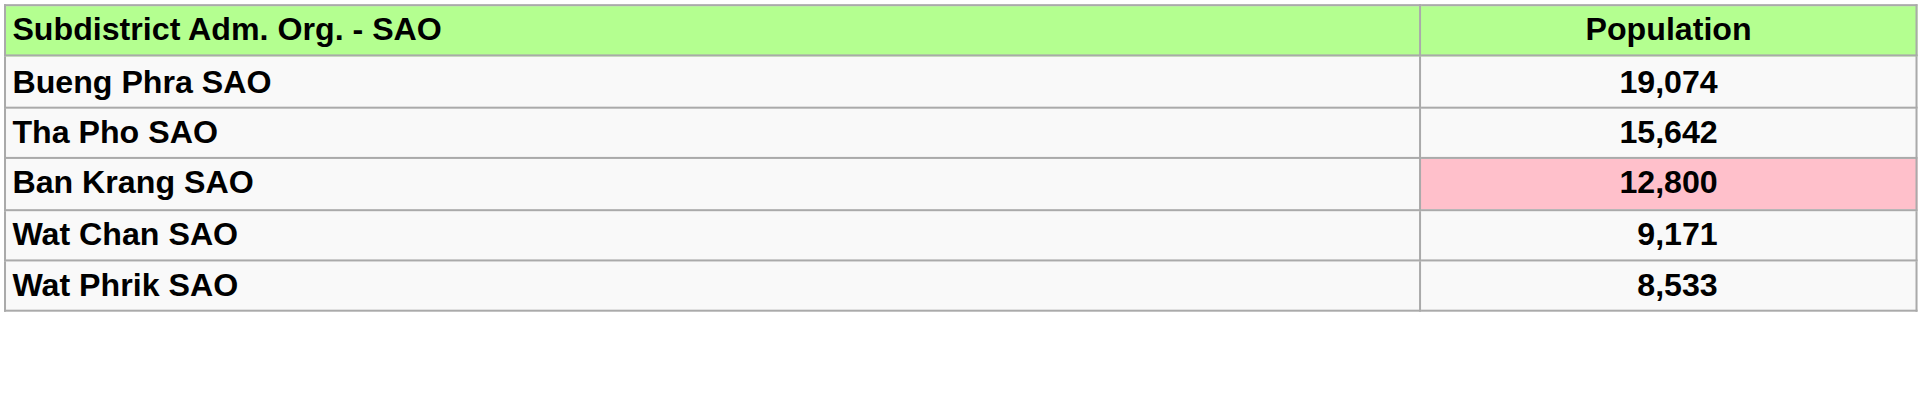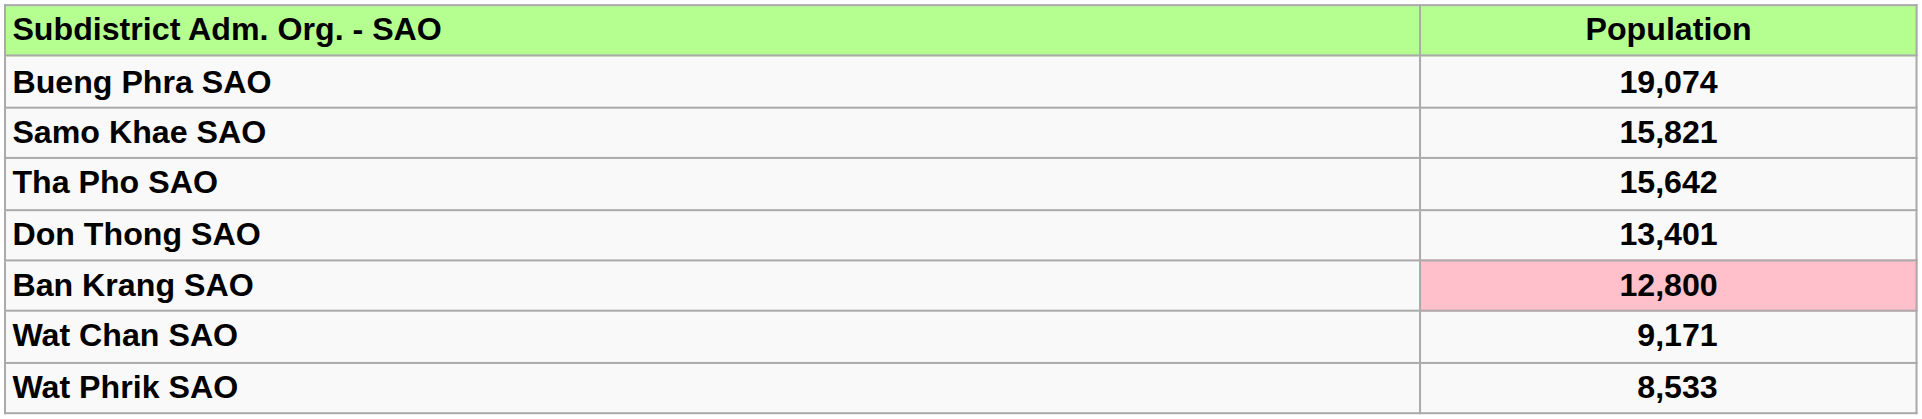+ row: (139, 132)
+ row: (137, 234)
